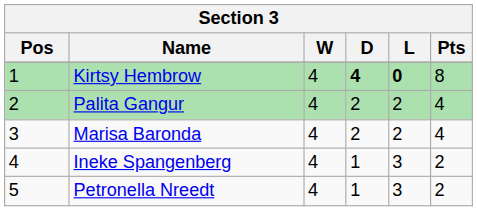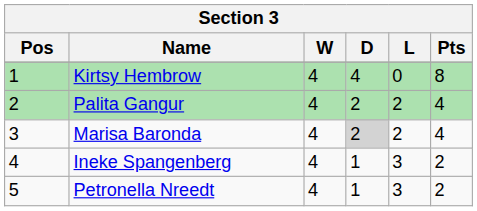(355, 76) bold -> (355, 76) normal
(397, 76) bold -> (397, 76) normal
(355, 133) no background -> (355, 133) lightgrey background
